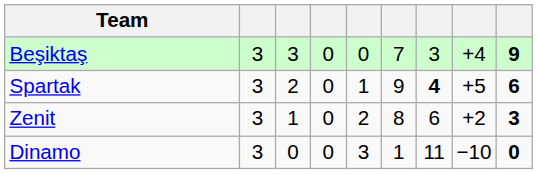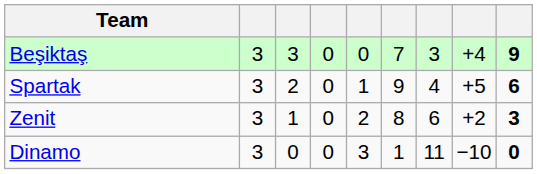(434, 86) bold -> (434, 86) normal
